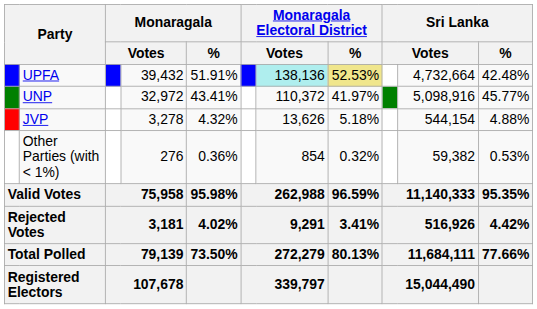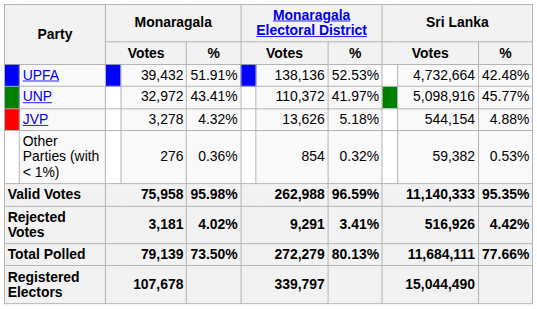(300, 75) paleturquoise background -> (300, 75) no background
(355, 75) khaki background -> (355, 75) no background
